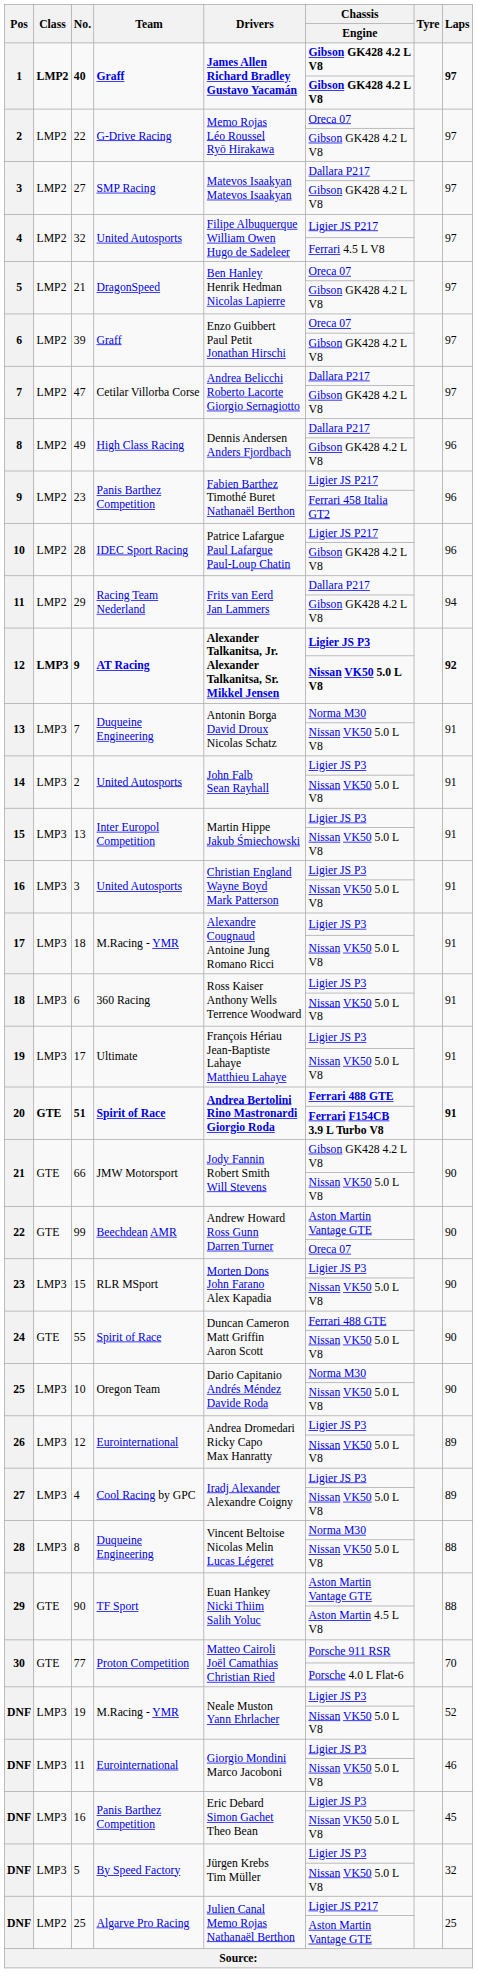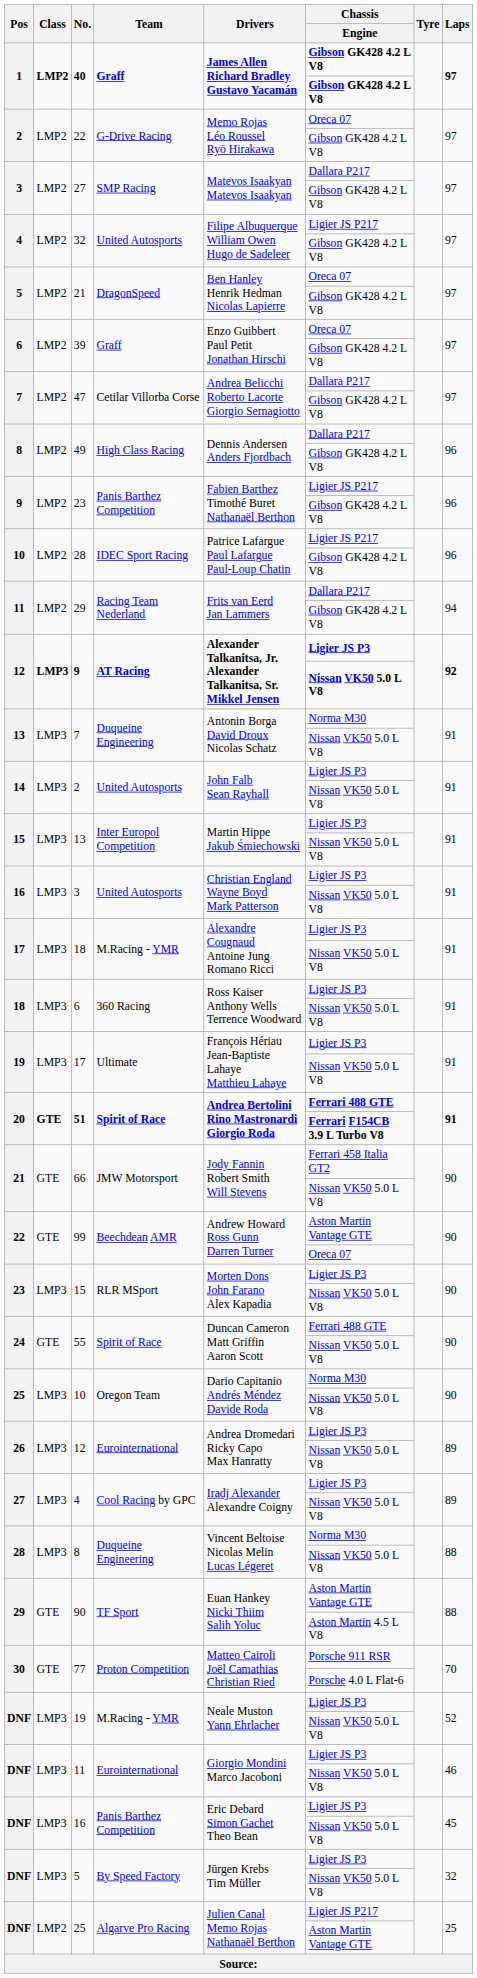(346, 249) Ferrari 4.5 L V8 -> (358, 250) Gibson GK428 4.2 L V8
(348, 507) Ferrari 458 Italia GT2 -> (358, 512) Gibson GK428 4.2 L V8
(358, 1156) Gibson GK428 4.2 L V8 -> (348, 1161) Ferrari 458 Italia GT2
